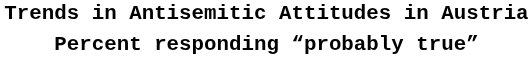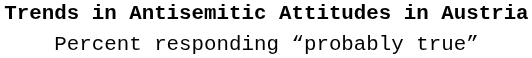(266, 44) bold -> (266, 44) normal
